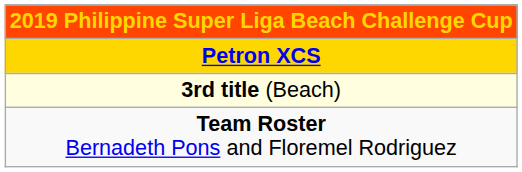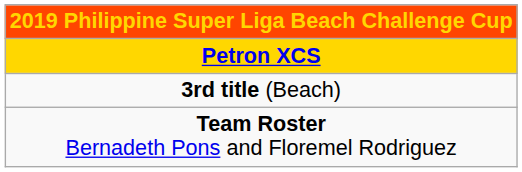(261, 90) lightyellow background -> (261, 90) no background
